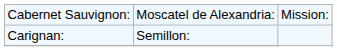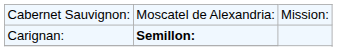(163, 36) normal -> (166, 36) bold
